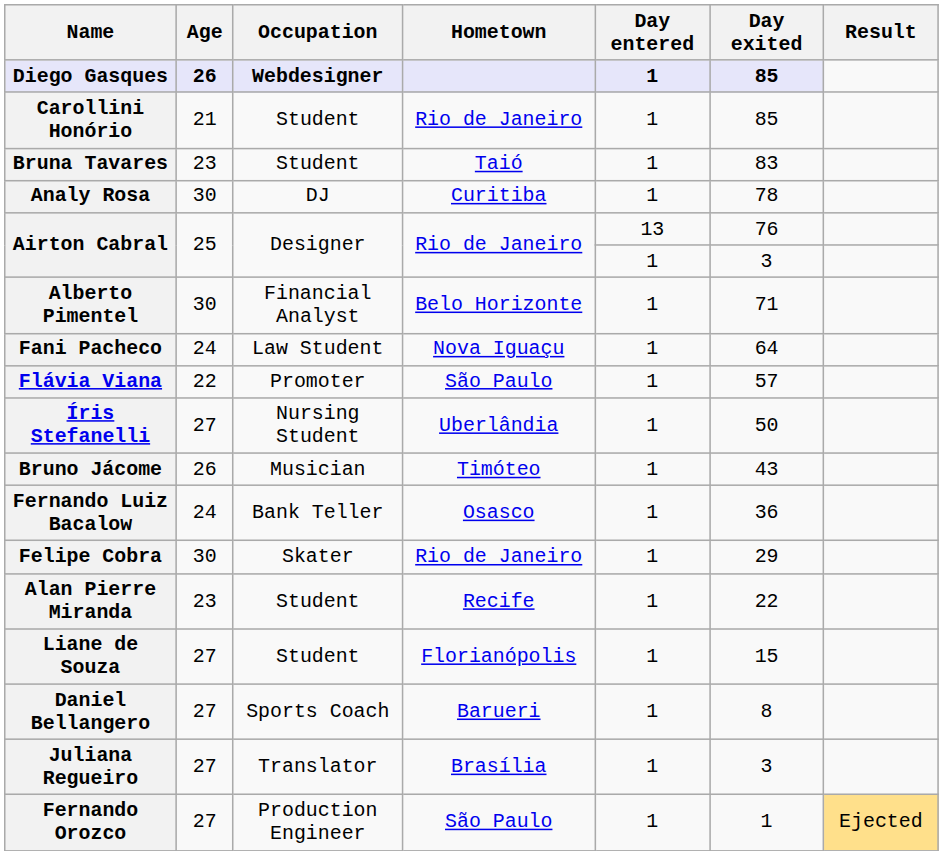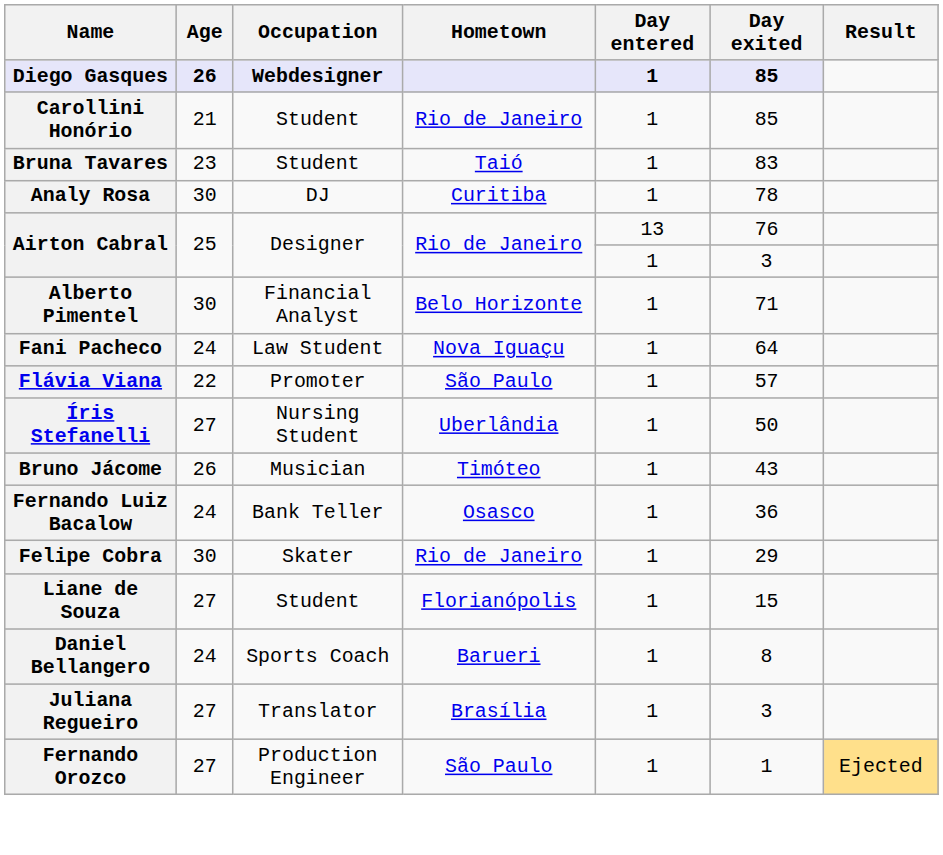- row: (90, 601)
(205, 712) 27 -> (205, 656) 24
